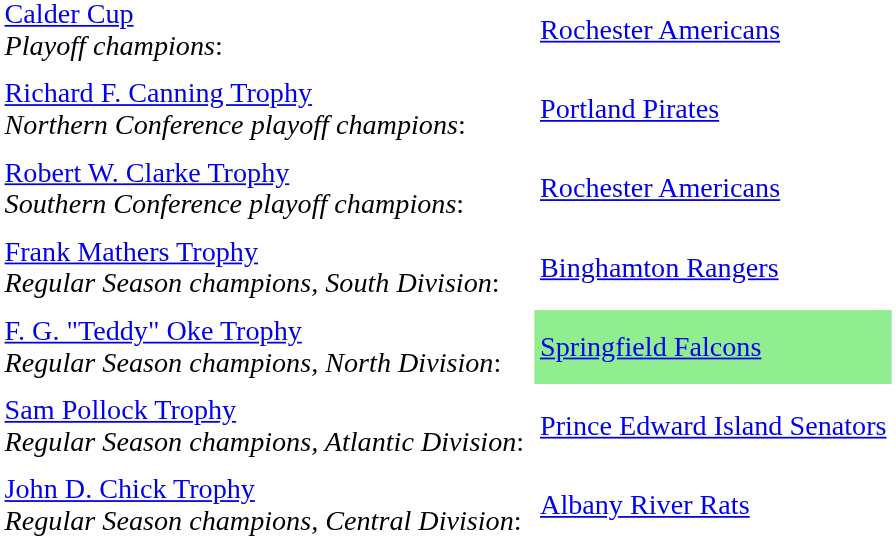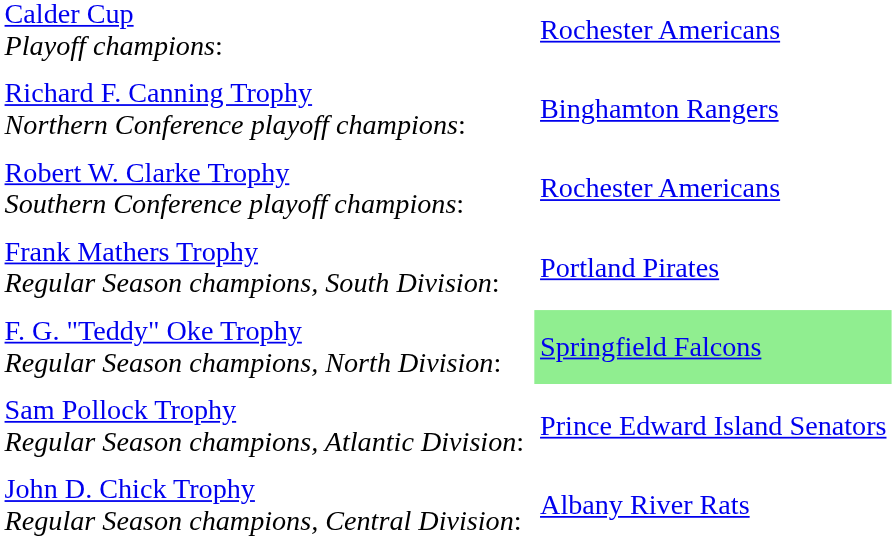(630, 109) Portland Pirates -> (659, 109) Binghamton Rangers
(659, 267) Binghamton Rangers -> (630, 267) Portland Pirates
